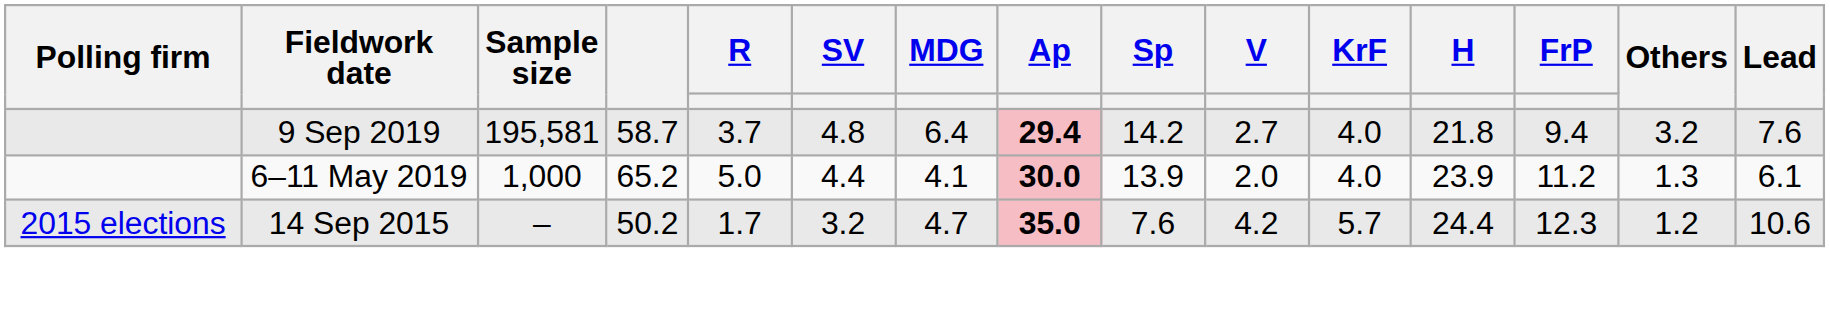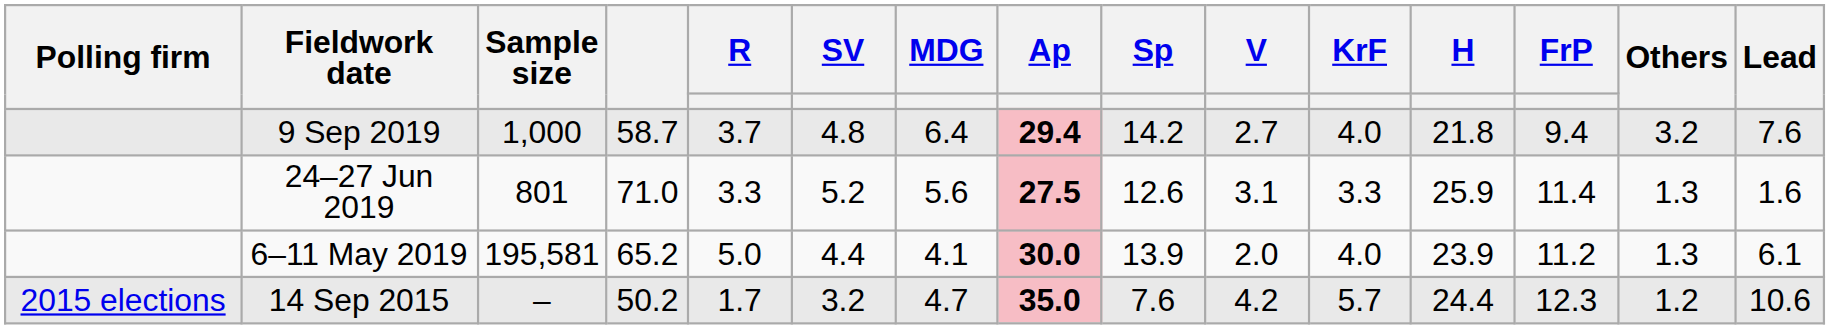(542, 132) 195,581 -> (542, 132) 1,000
+ row: (359, 193)
(542, 178) 1,000 -> (542, 254) 195,581
